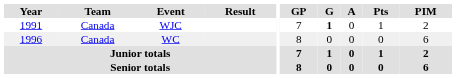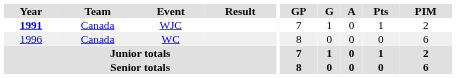(31, 25) normal -> (31, 25) bold
(329, 25) bold -> (329, 25) normal
